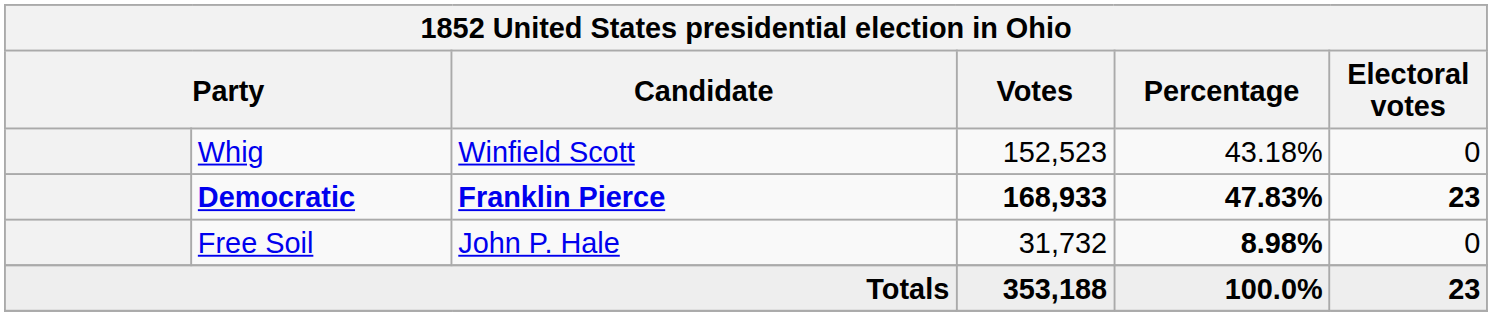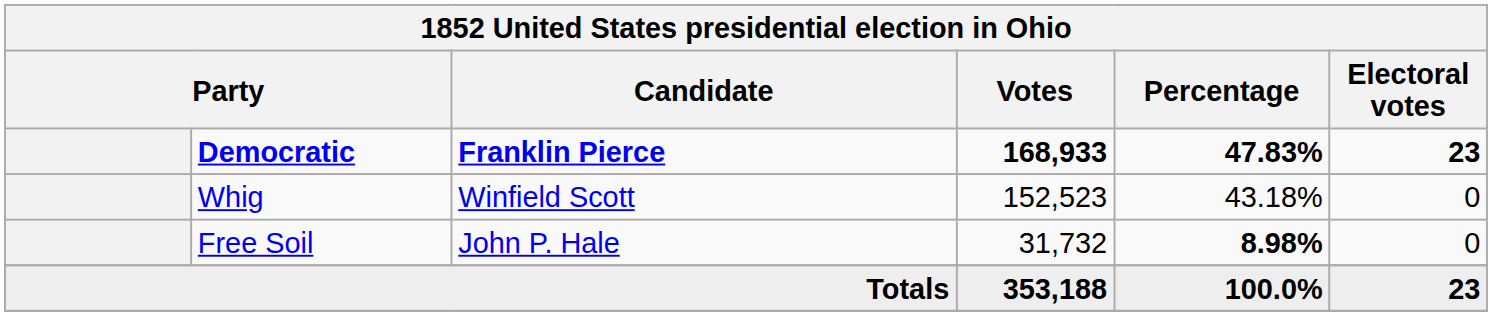rows swapped: (276, 197) <-> (231, 152)
